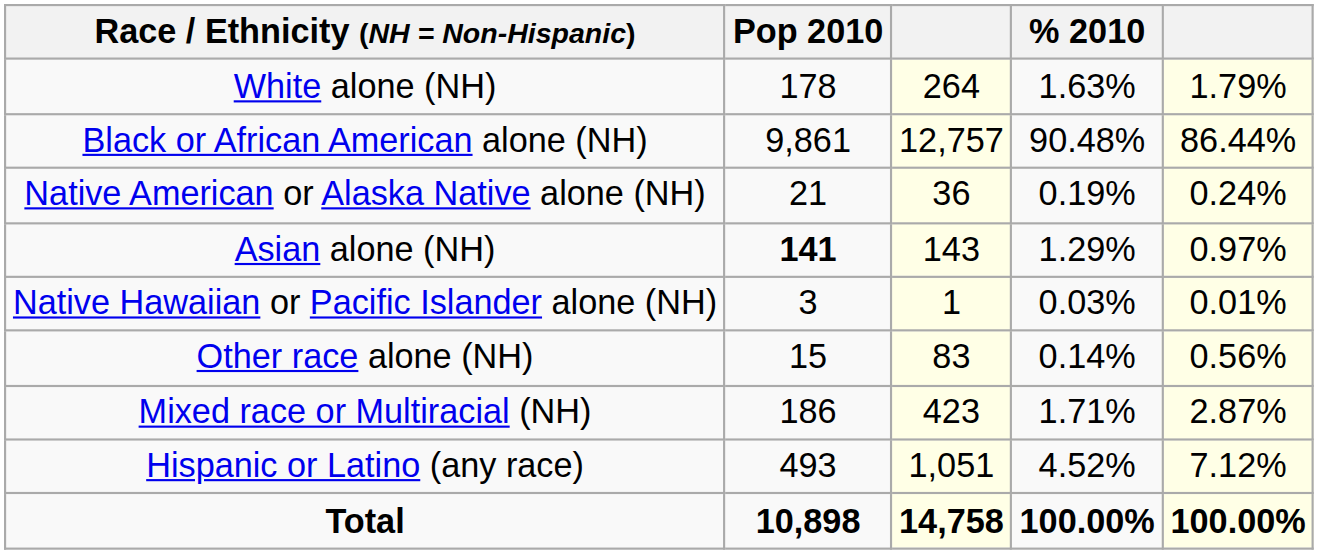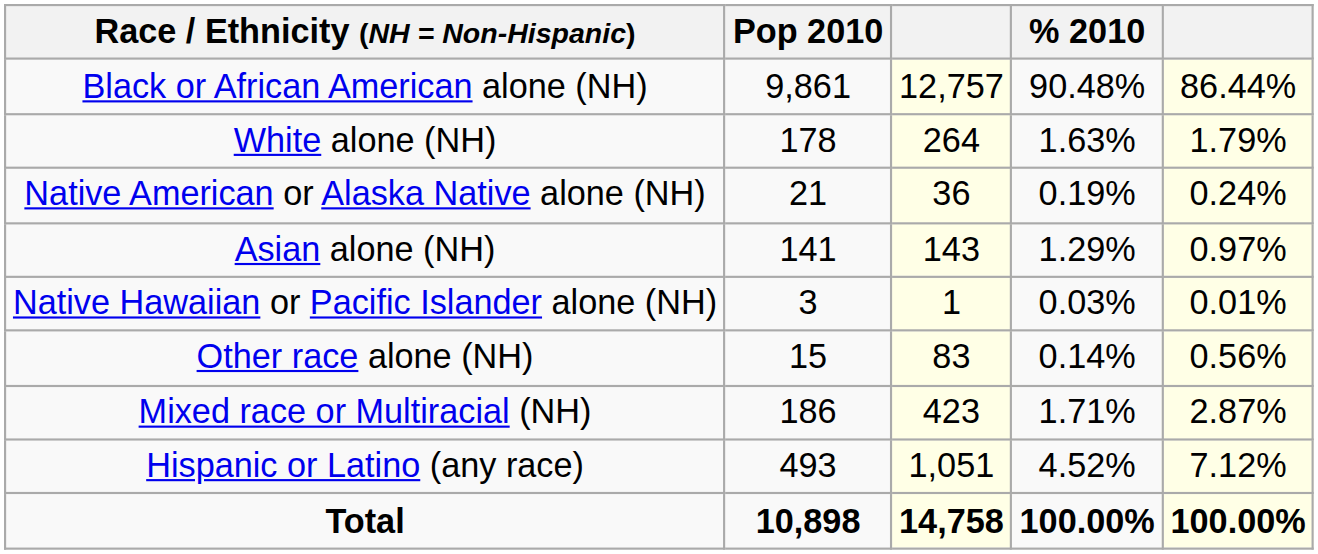rows swapped: (365, 85) <-> (365, 140)
(808, 248) bold -> (808, 248) normal
